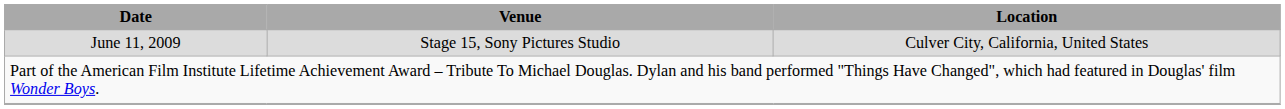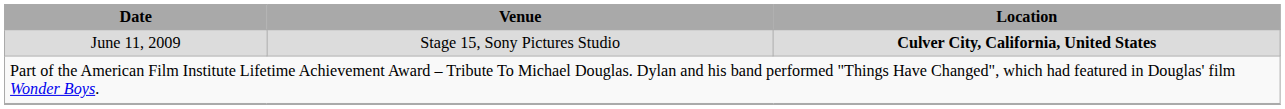(1027, 42) normal -> (1027, 42) bold
